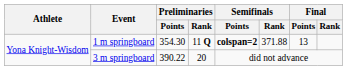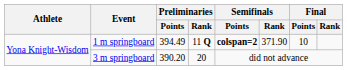(172, 42) 354.30 -> (172, 42) 394.49
(274, 42) 371.88 -> (274, 42) 371.90
(303, 42) 13 -> (303, 42) 10
(172, 58) 390.22 -> (172, 58) 390.20
